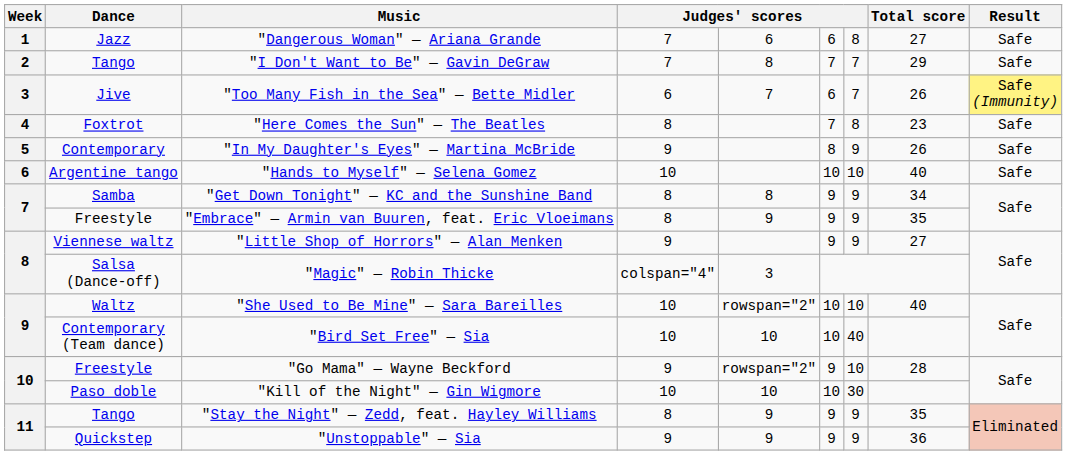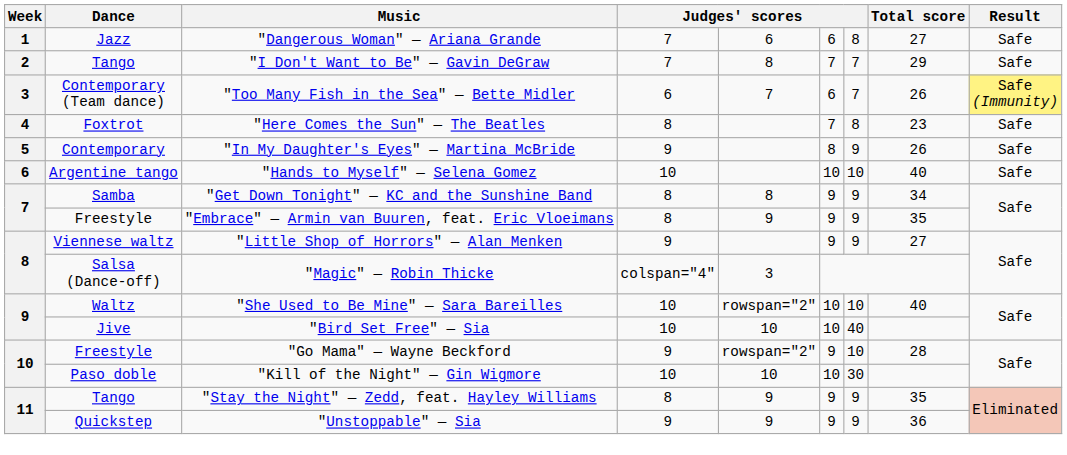(113, 94) Jive -> (113, 94) Contemporary (Team dance)
(113, 337) Contemporary (Team dance) -> (113, 329) Jive
